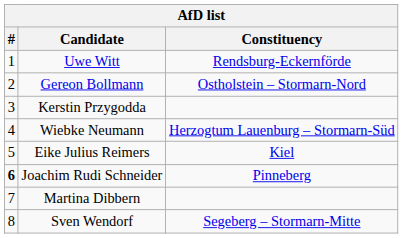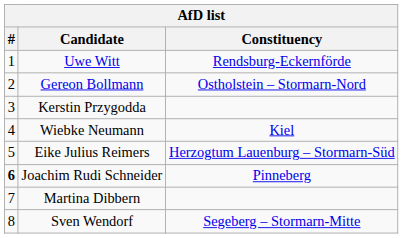(282, 130) Herzogtum Lauenburg – Stormarn-Süd -> (282, 130) Kiel
(282, 152) Kiel -> (282, 152) Herzogtum Lauenburg – Stormarn-Süd
